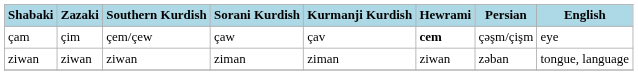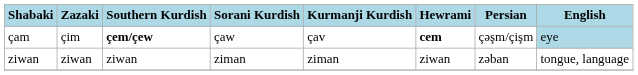(129, 37) normal -> (130, 37) bold
(550, 37) no background -> (550, 37) lightblue background
